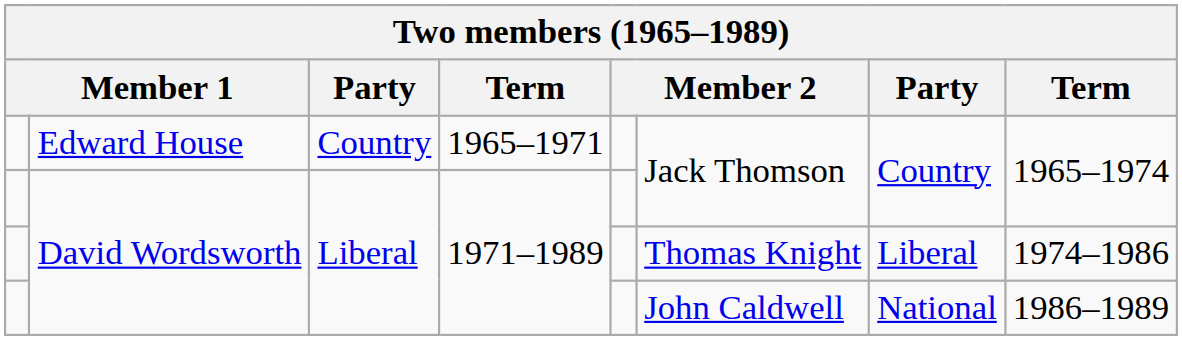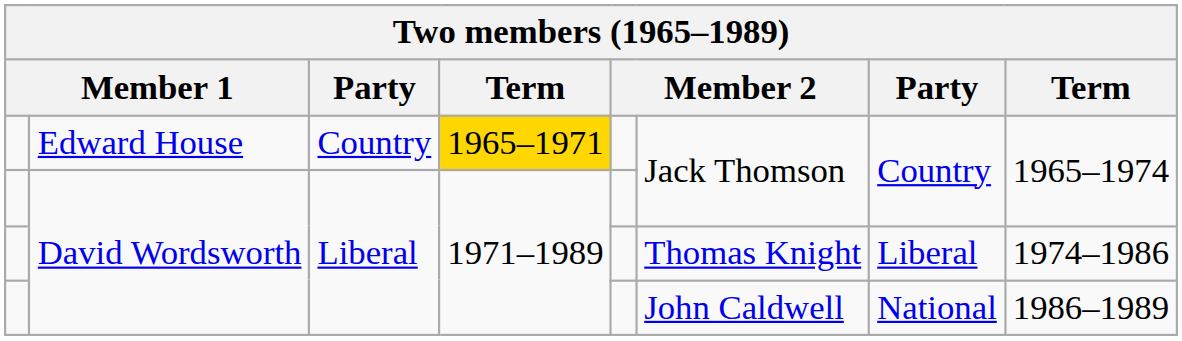(525, 142) no background -> (525, 142) gold background
